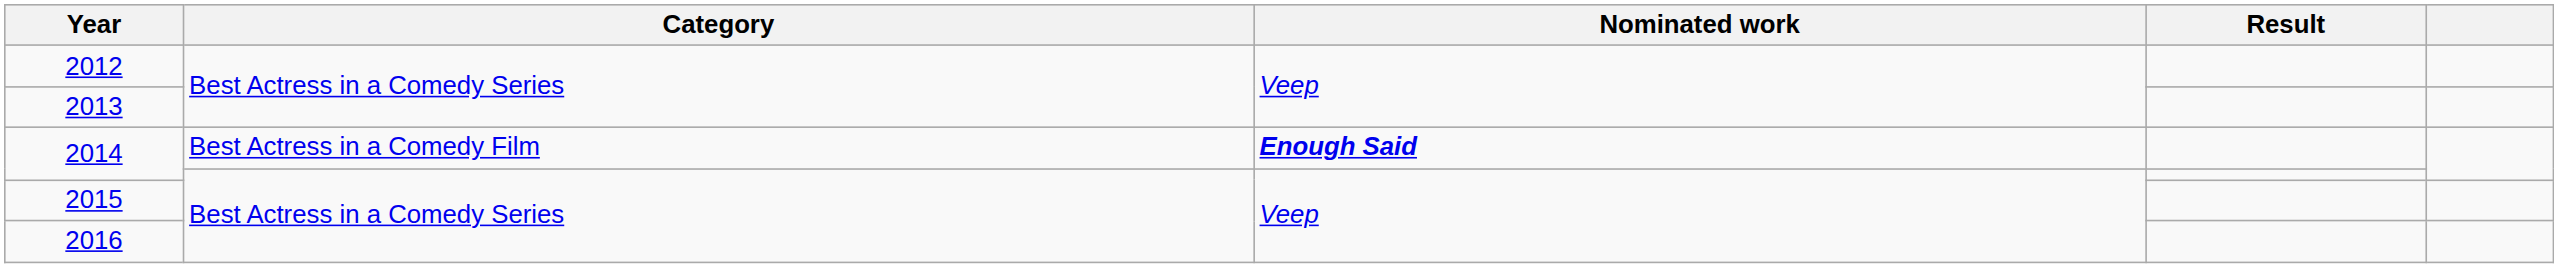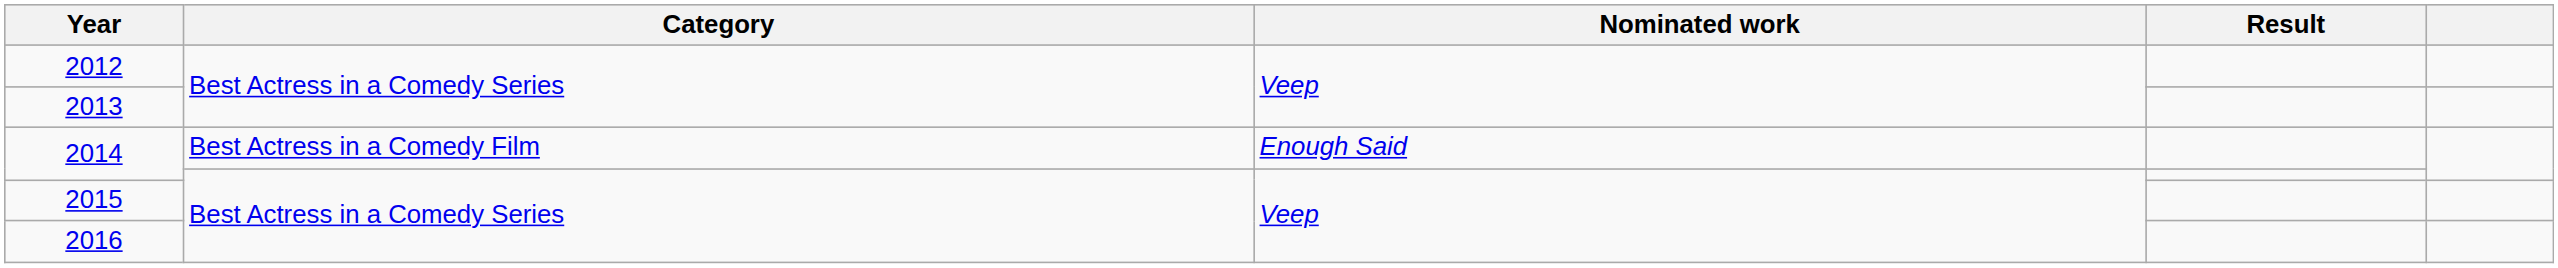(1338, 147) bold -> (1333, 147) normal
